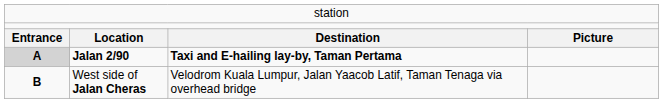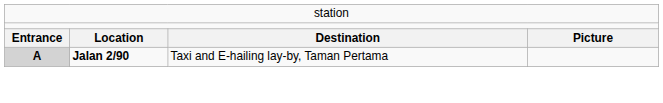(286, 56) bold -> (279, 56) normal
- row: (109, 82)
